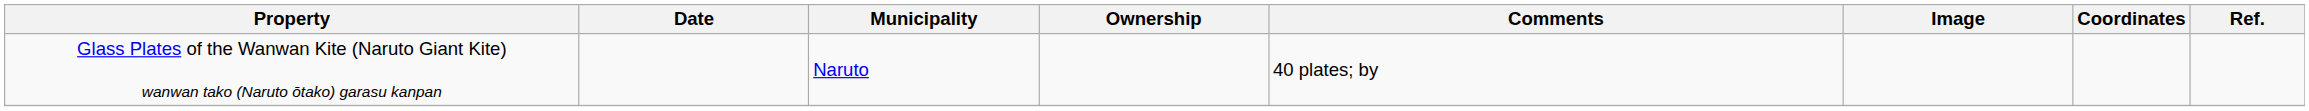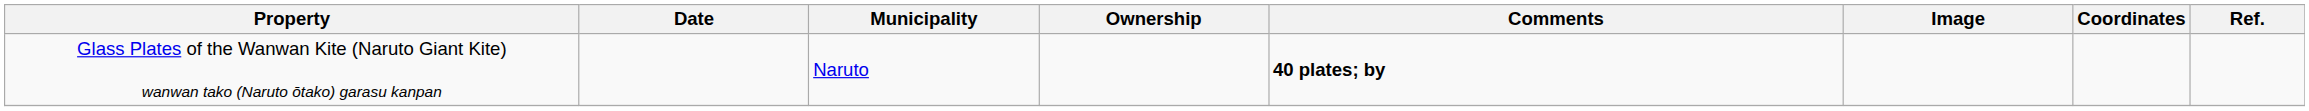(1326, 69) normal -> (1329, 69) bold
